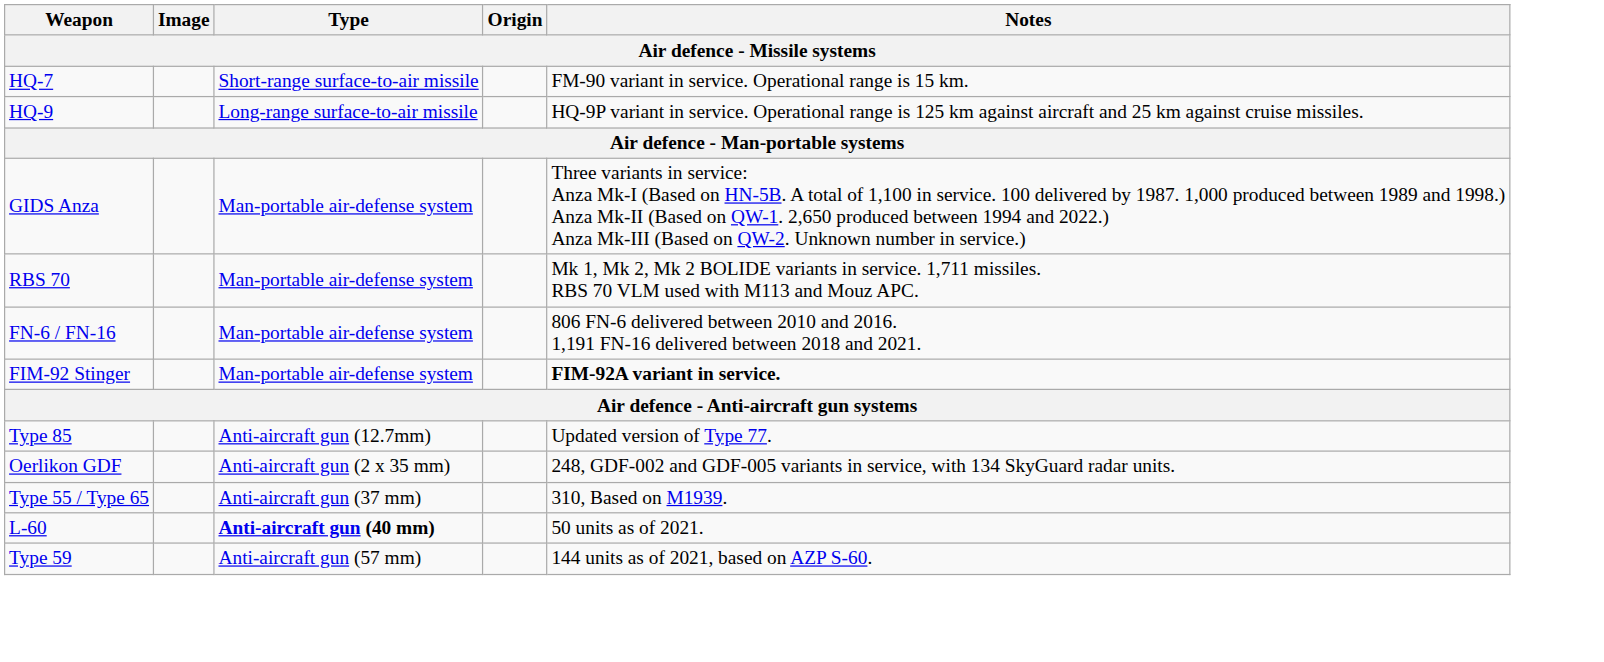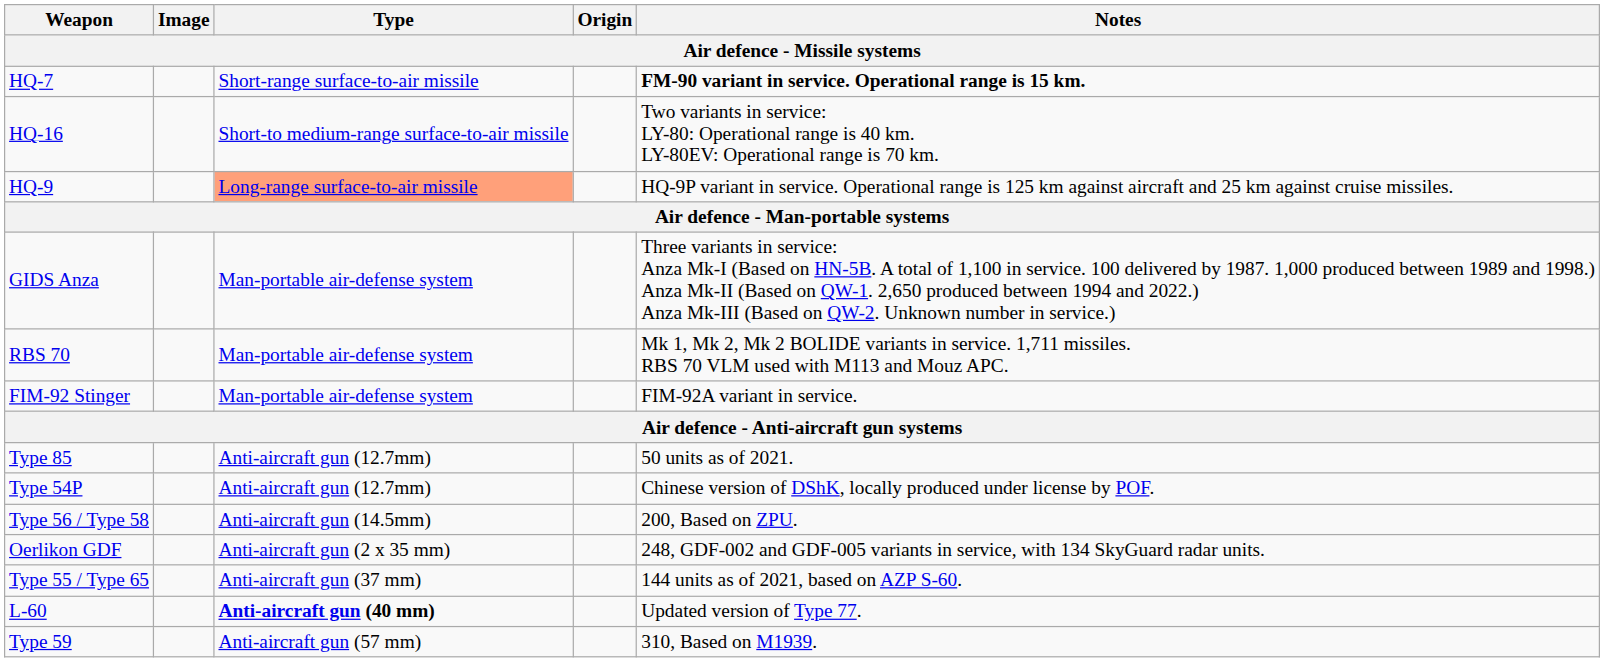(760, 81) normal -> (863, 81) bold
+ row: (36, 133)
(348, 111) no background -> (348, 186) lightsalmon background
- row: (62, 332)
(666, 374) bold -> (749, 396) normal
(662, 435) Updated version of Type 77. -> (717, 457) 50 units as of 2021.
+ row: (46, 488)
+ row: (79, 518)
(639, 497) 310, Based on M1939. -> (802, 580) 144 units as of 2021, based on AZP S-60.
(627, 527) 50 units as of 2021. -> (751, 611) Updated version of Type 77.
(712, 558) 144 units as of 2021, based on AZP S-60. -> (729, 641) 310, Based on M1939.
